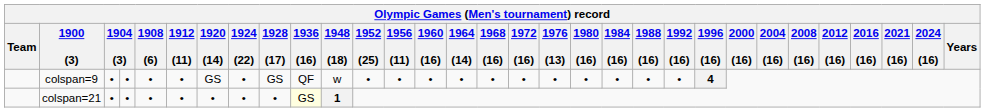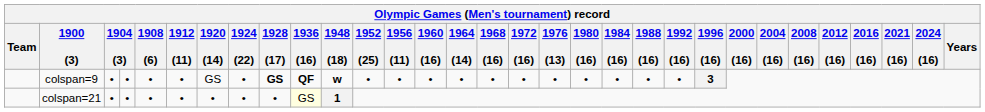(275, 79) normal -> (275, 79) bold
(306, 79) normal -> (306, 79) bold
(337, 79) normal -> (337, 79) bold
(710, 79) 4 -> (710, 79) 3
